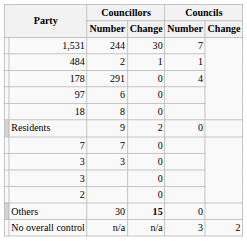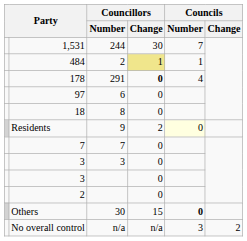(160, 62) no background -> (160, 62) khaki background
(160, 79) normal -> (160, 79) bold
(200, 128) no background -> (200, 128) lightyellow background
(158, 211) bold -> (158, 211) normal
(200, 211) normal -> (200, 211) bold
